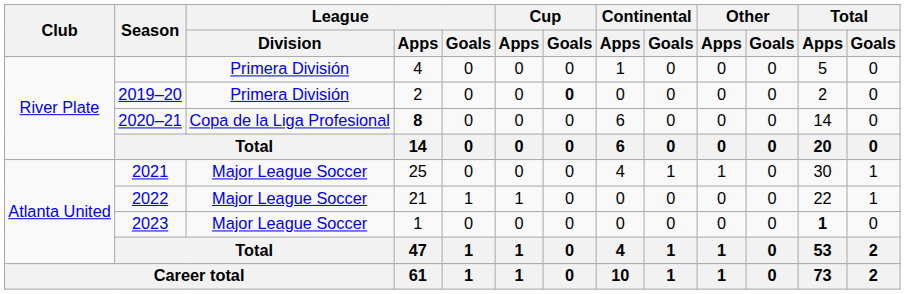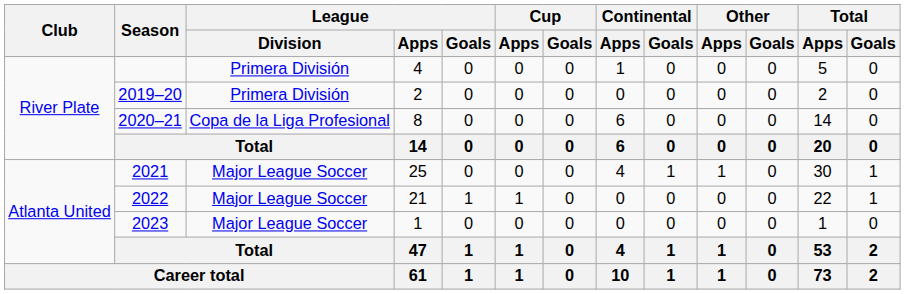(570, 95) bold -> (570, 95) normal
(418, 120) bold -> (418, 120) normal
(823, 224) bold -> (823, 224) normal
